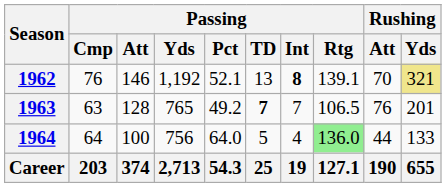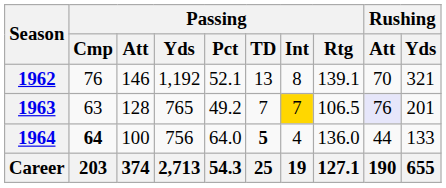(297, 78) bold -> (297, 78) normal
(421, 78) khaki background -> (421, 78) no background
(263, 108) bold -> (263, 108) normal
(297, 108) no background -> (297, 108) gold background
(382, 108) no background -> (382, 108) lavender background
(93, 138) normal -> (93, 138) bold
(263, 138) normal -> (263, 138) bold
(339, 138) lightgreen background -> (339, 138) no background
